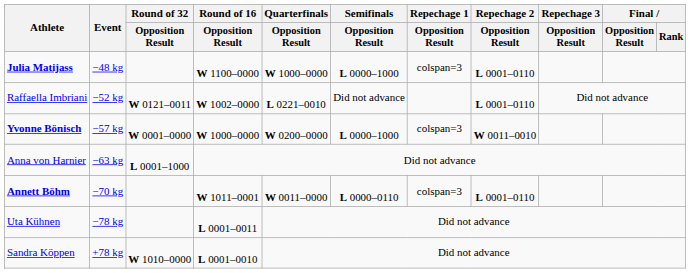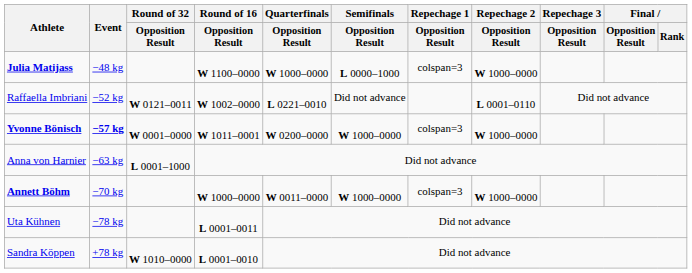(505, 74) L 0001–0110 -> (506, 74) W 1000–0000
(108, 129) normal -> (108, 129) bold
(228, 136) W 1000–0000 -> (228, 136) W 1011–0001
(369, 136) L 0000–1000 -> (370, 136) W 1000–0000
(505, 136) W 0011–0010 -> (506, 136) W 1000–0000
(228, 198) W 1011–0001 -> (228, 198) W 1000–0000
(369, 198) L 0000–0110 -> (370, 198) W 1000–0000
(505, 198) L 0001–0110 -> (506, 198) W 1000–0000
